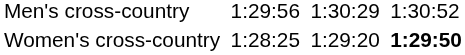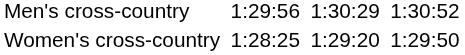(426, 40) bold -> (425, 40) normal
